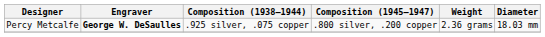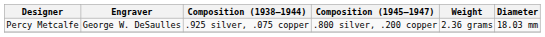(132, 25) bold -> (132, 25) normal
